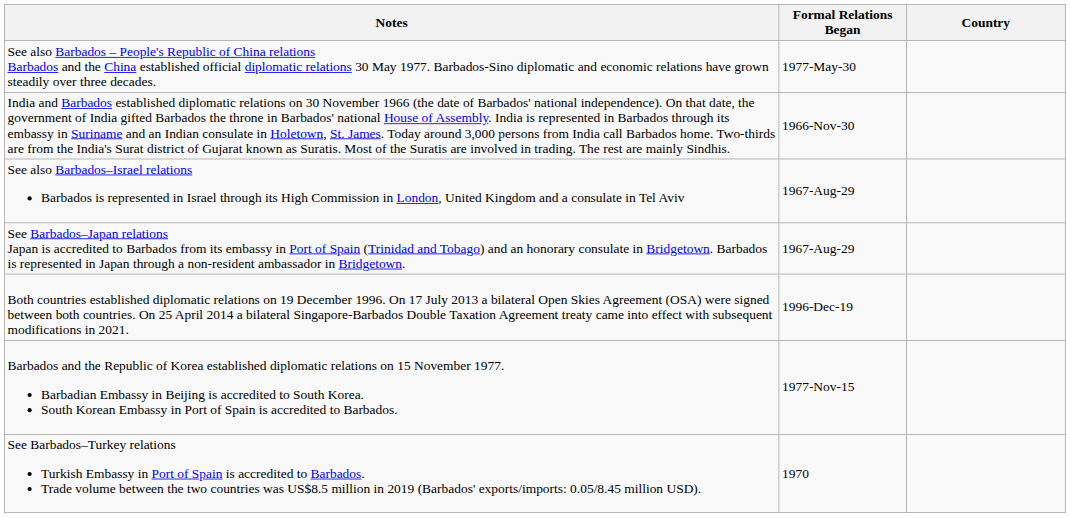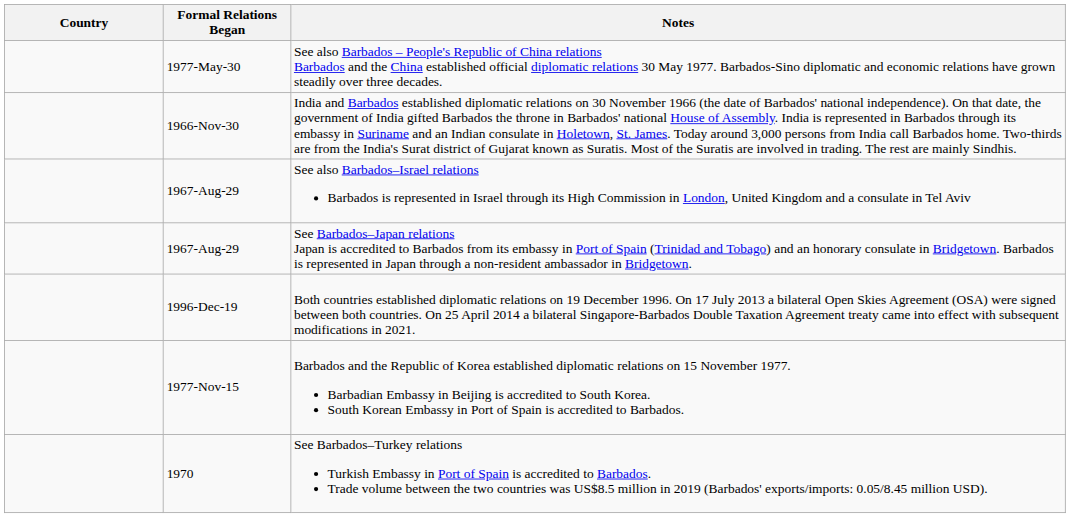columns swapped: (986, 22) <-> (392, 22)
